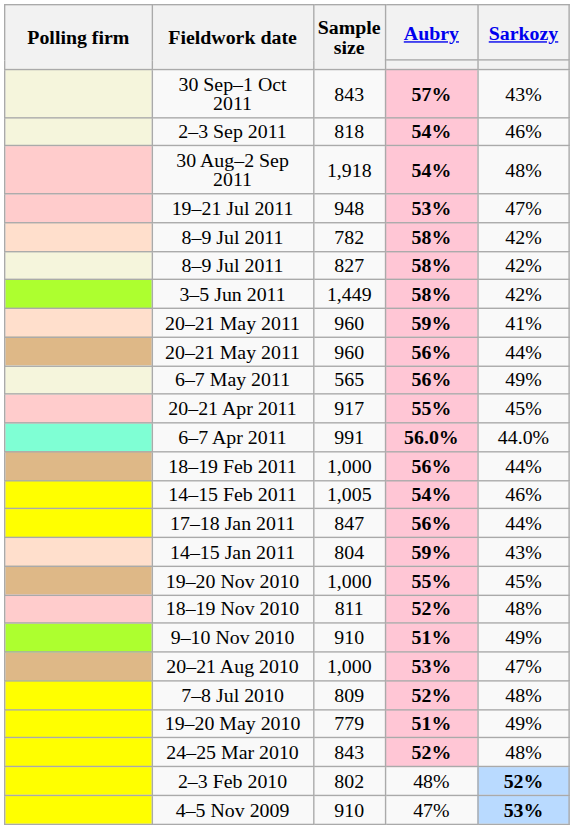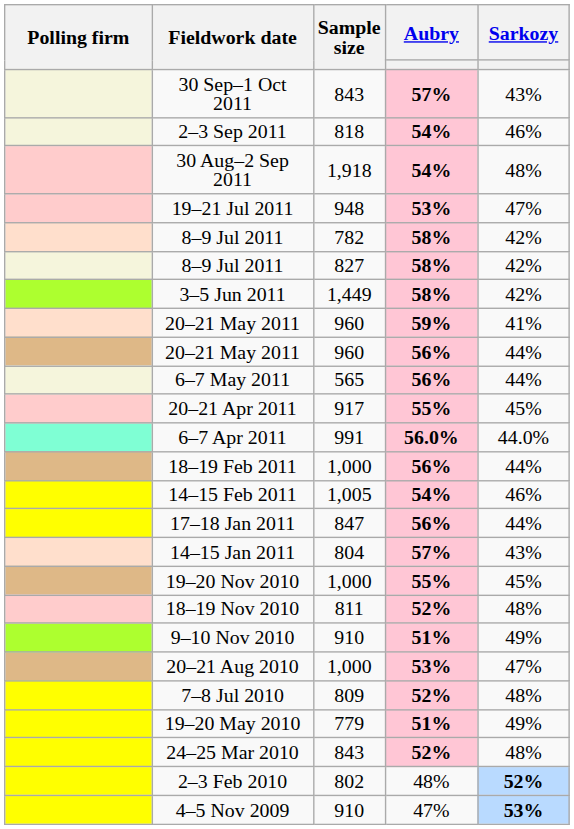(523, 380) 49% -> (523, 380) 44%
(431, 552) 59% -> (431, 552) 57%
